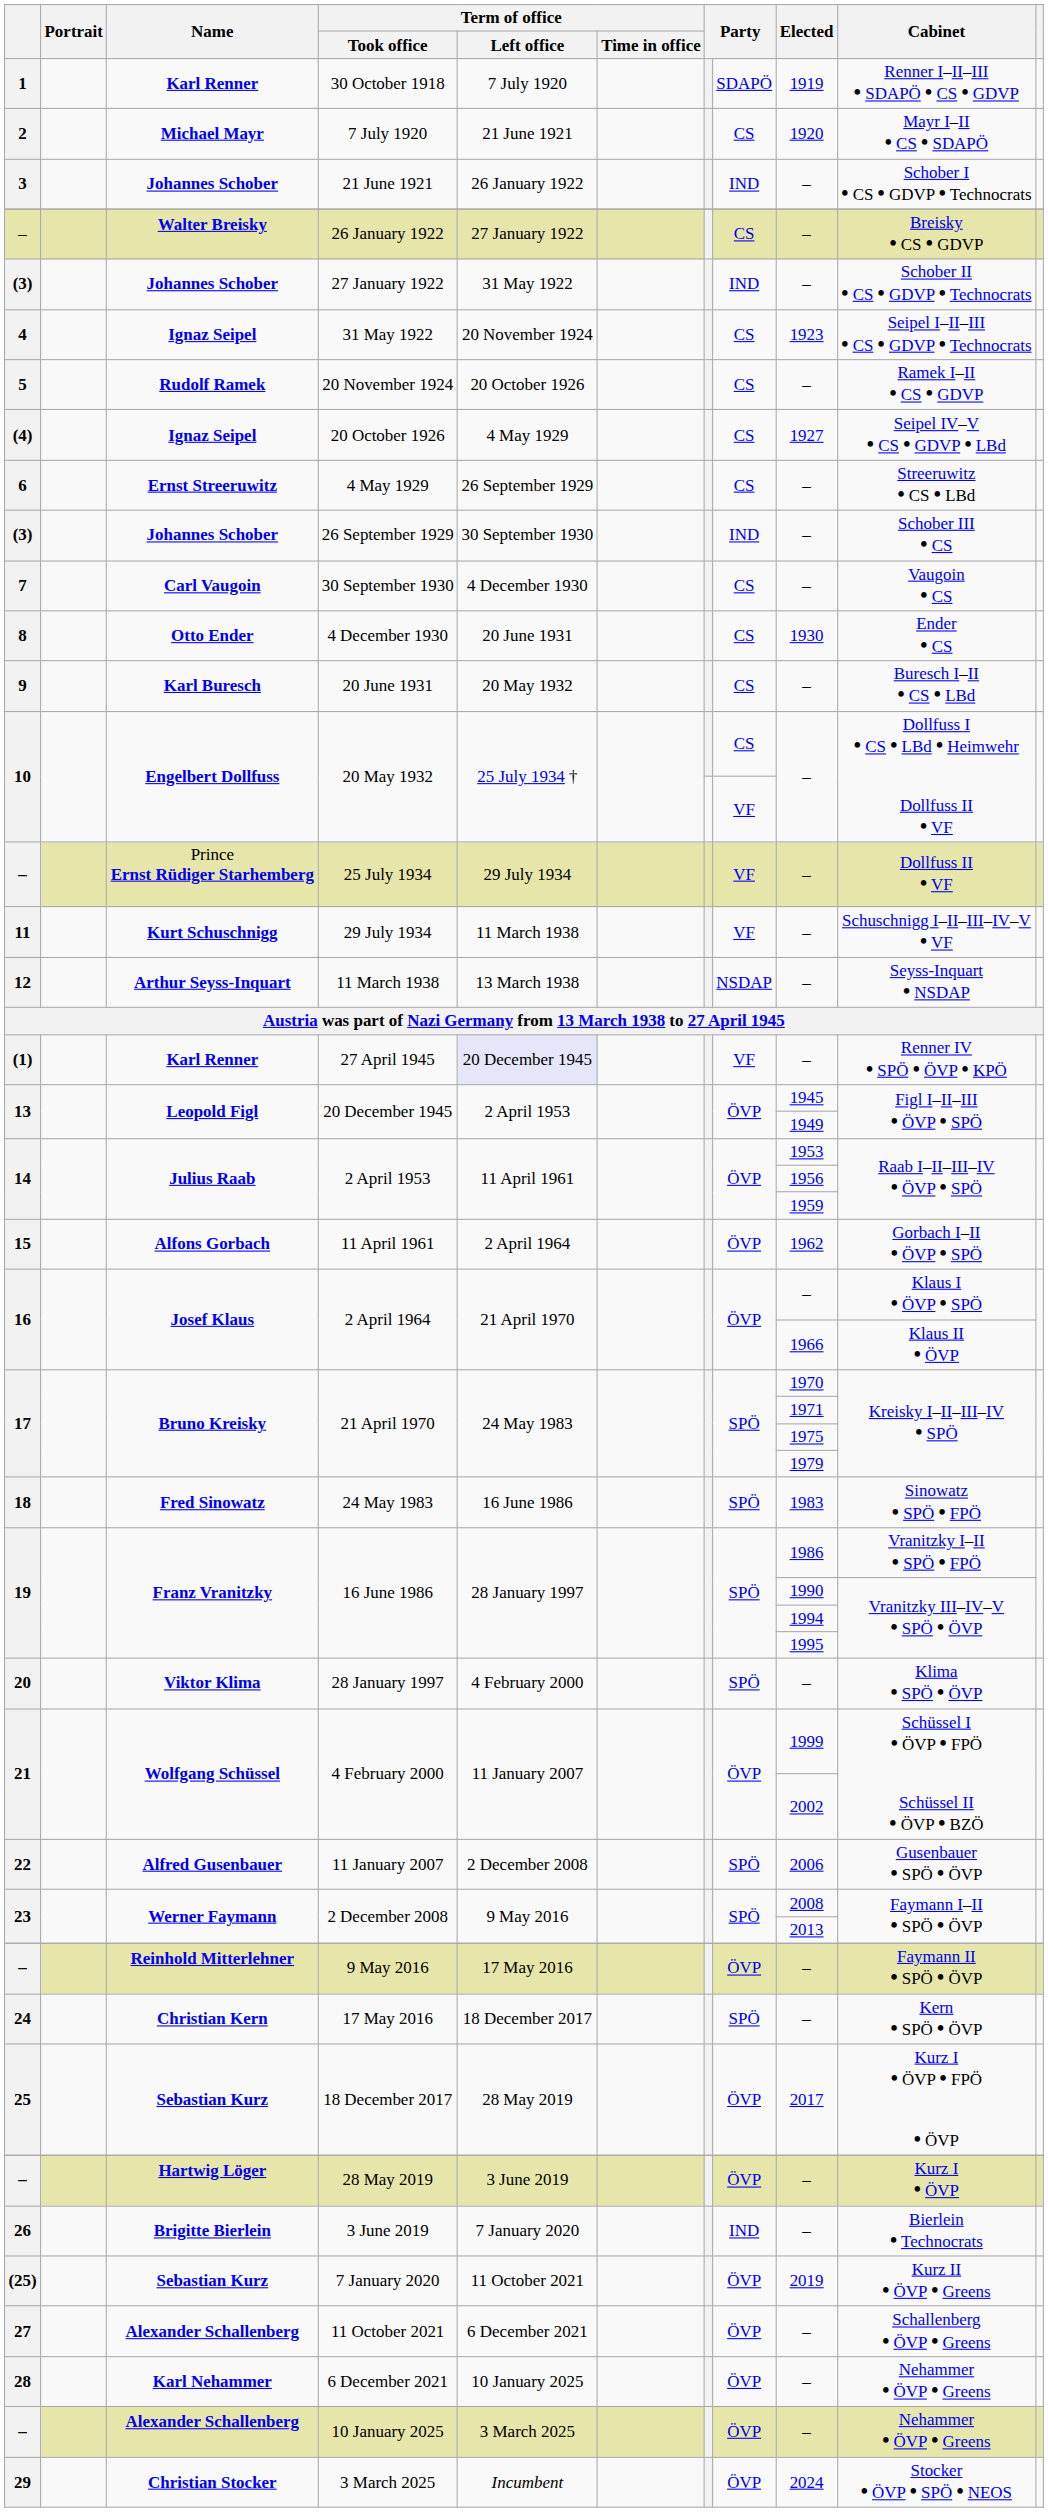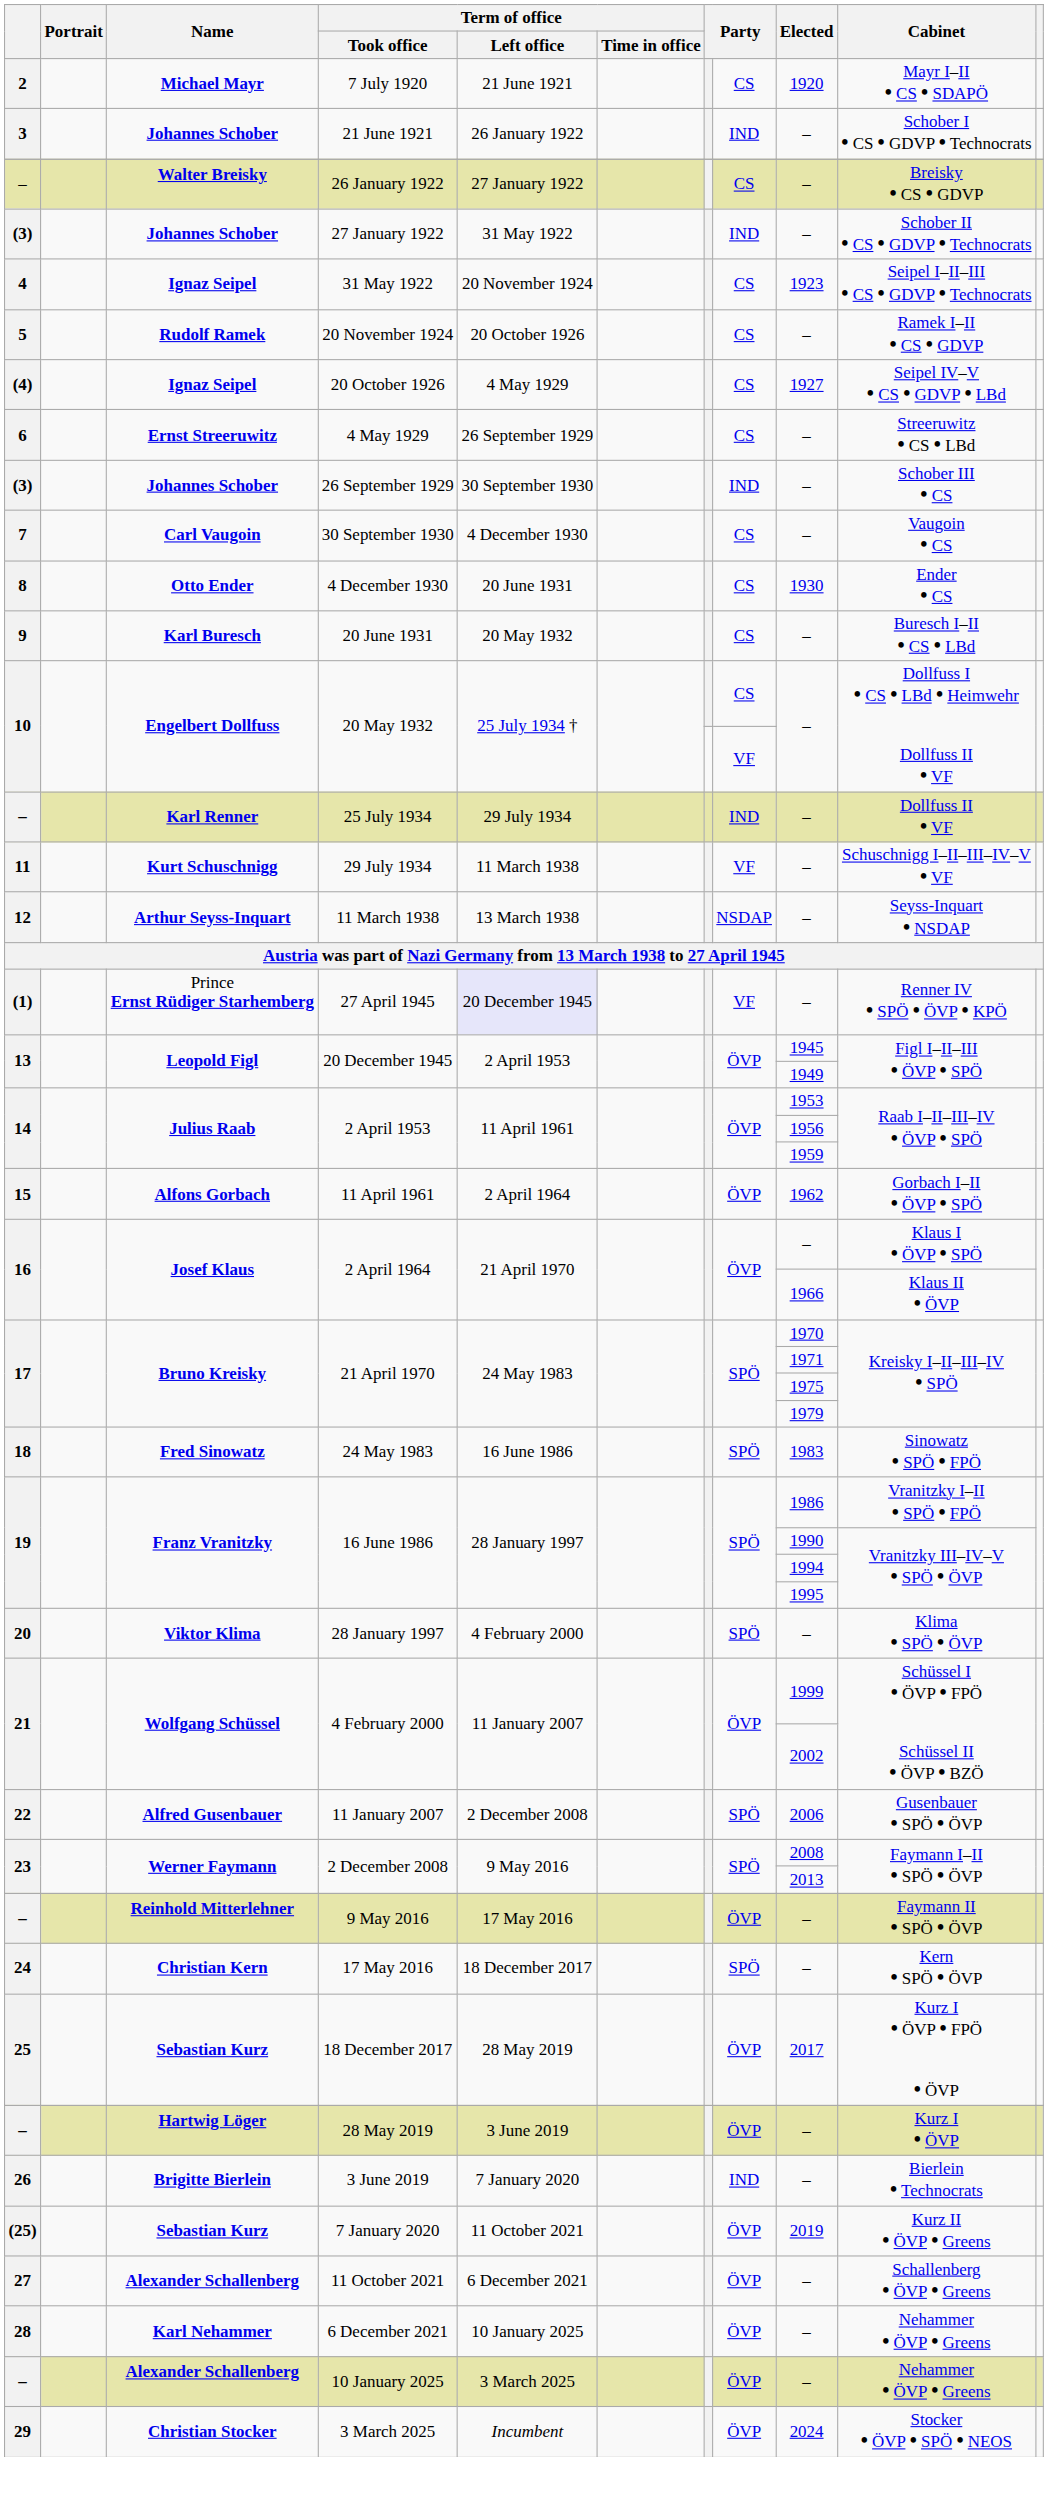- row: (23, 83)
(212, 864) Prince Ernst Rüdiger Starhemberg -> (212, 816) Karl Renner
(744, 874) VF -> (744, 816) IND
(212, 1059) Karl Renner -> (212, 992) Prince Ernst Rüdiger Starhemberg
